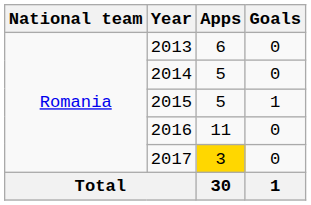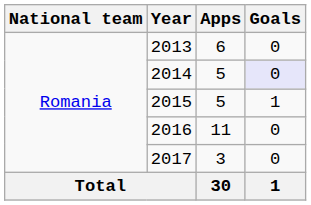(275, 75) no background -> (275, 75) lavender background
(221, 158) gold background -> (221, 158) no background
